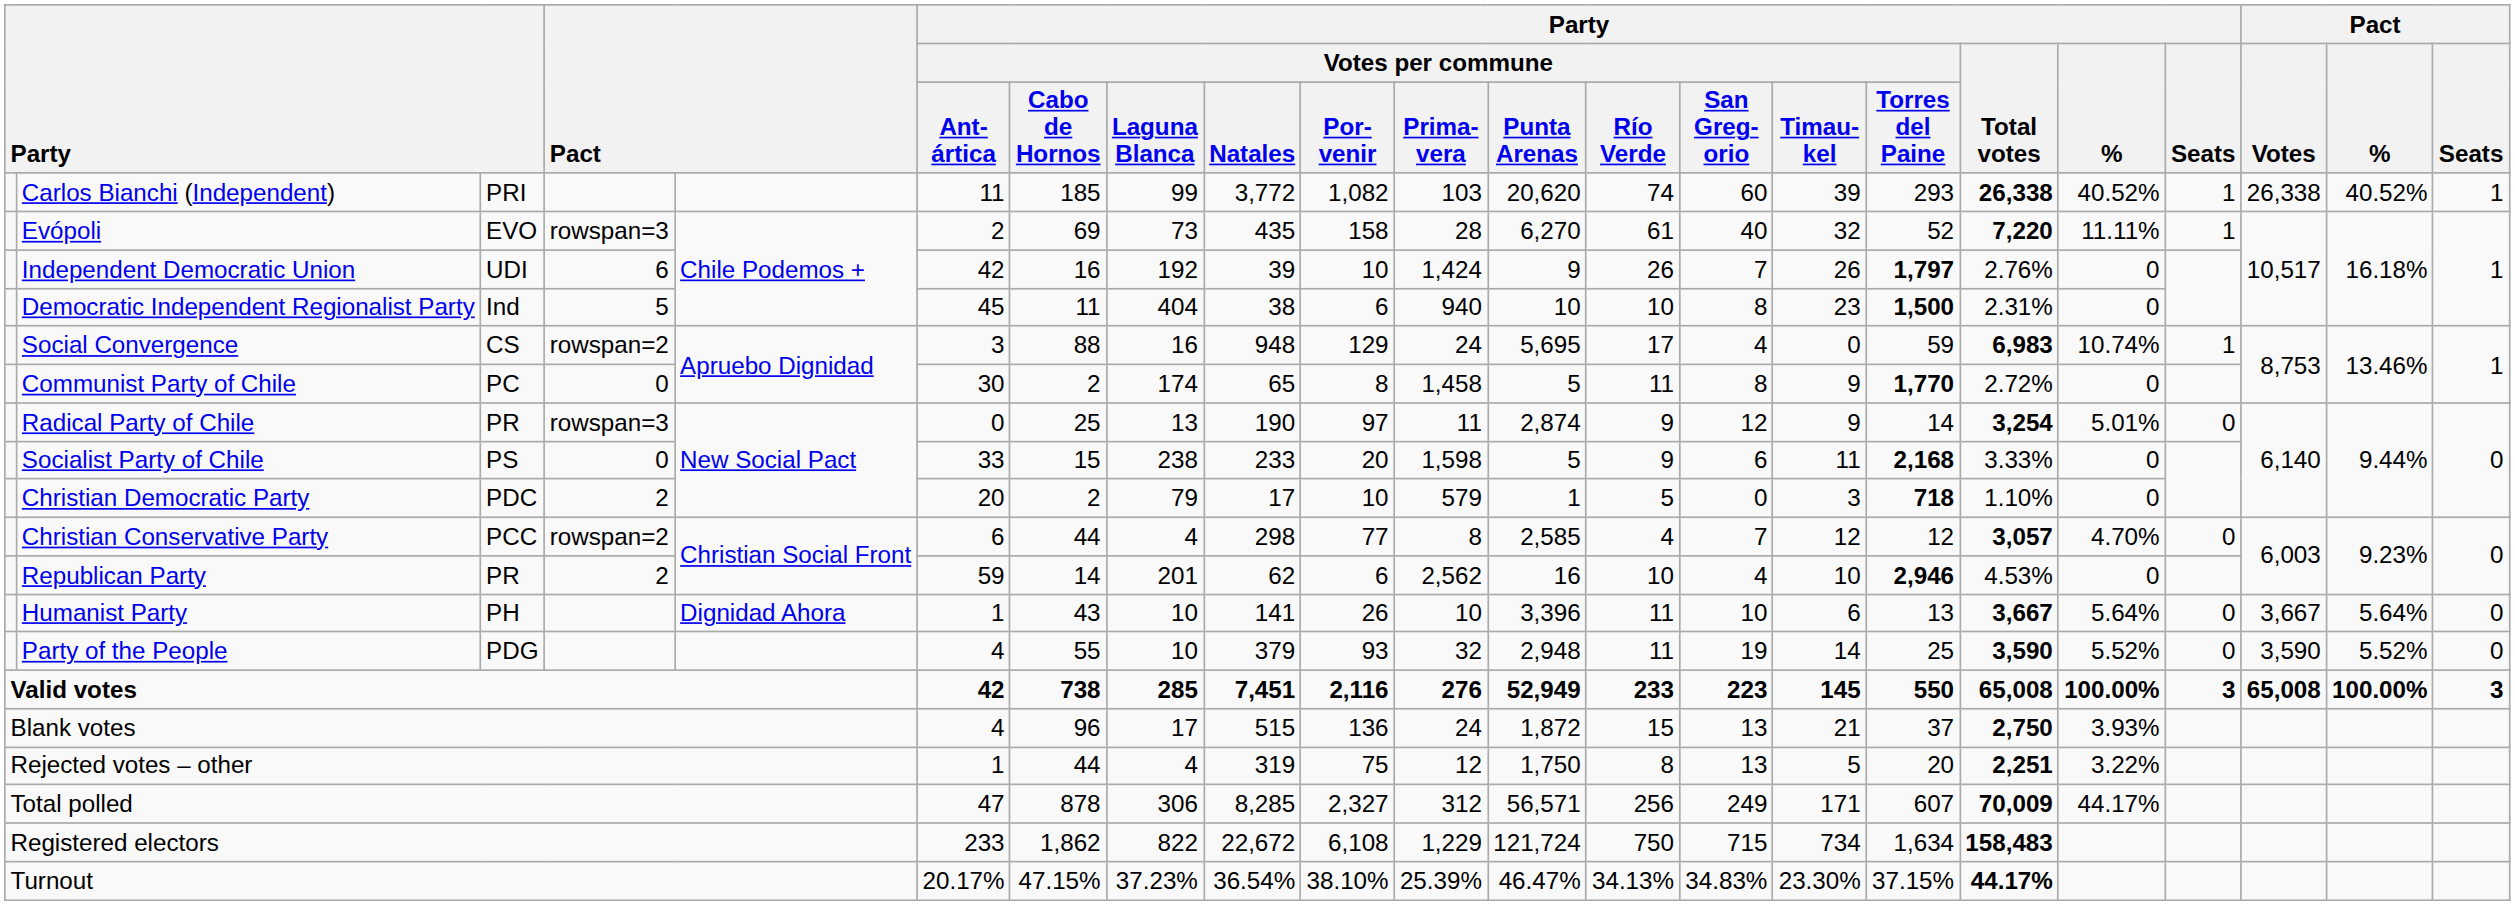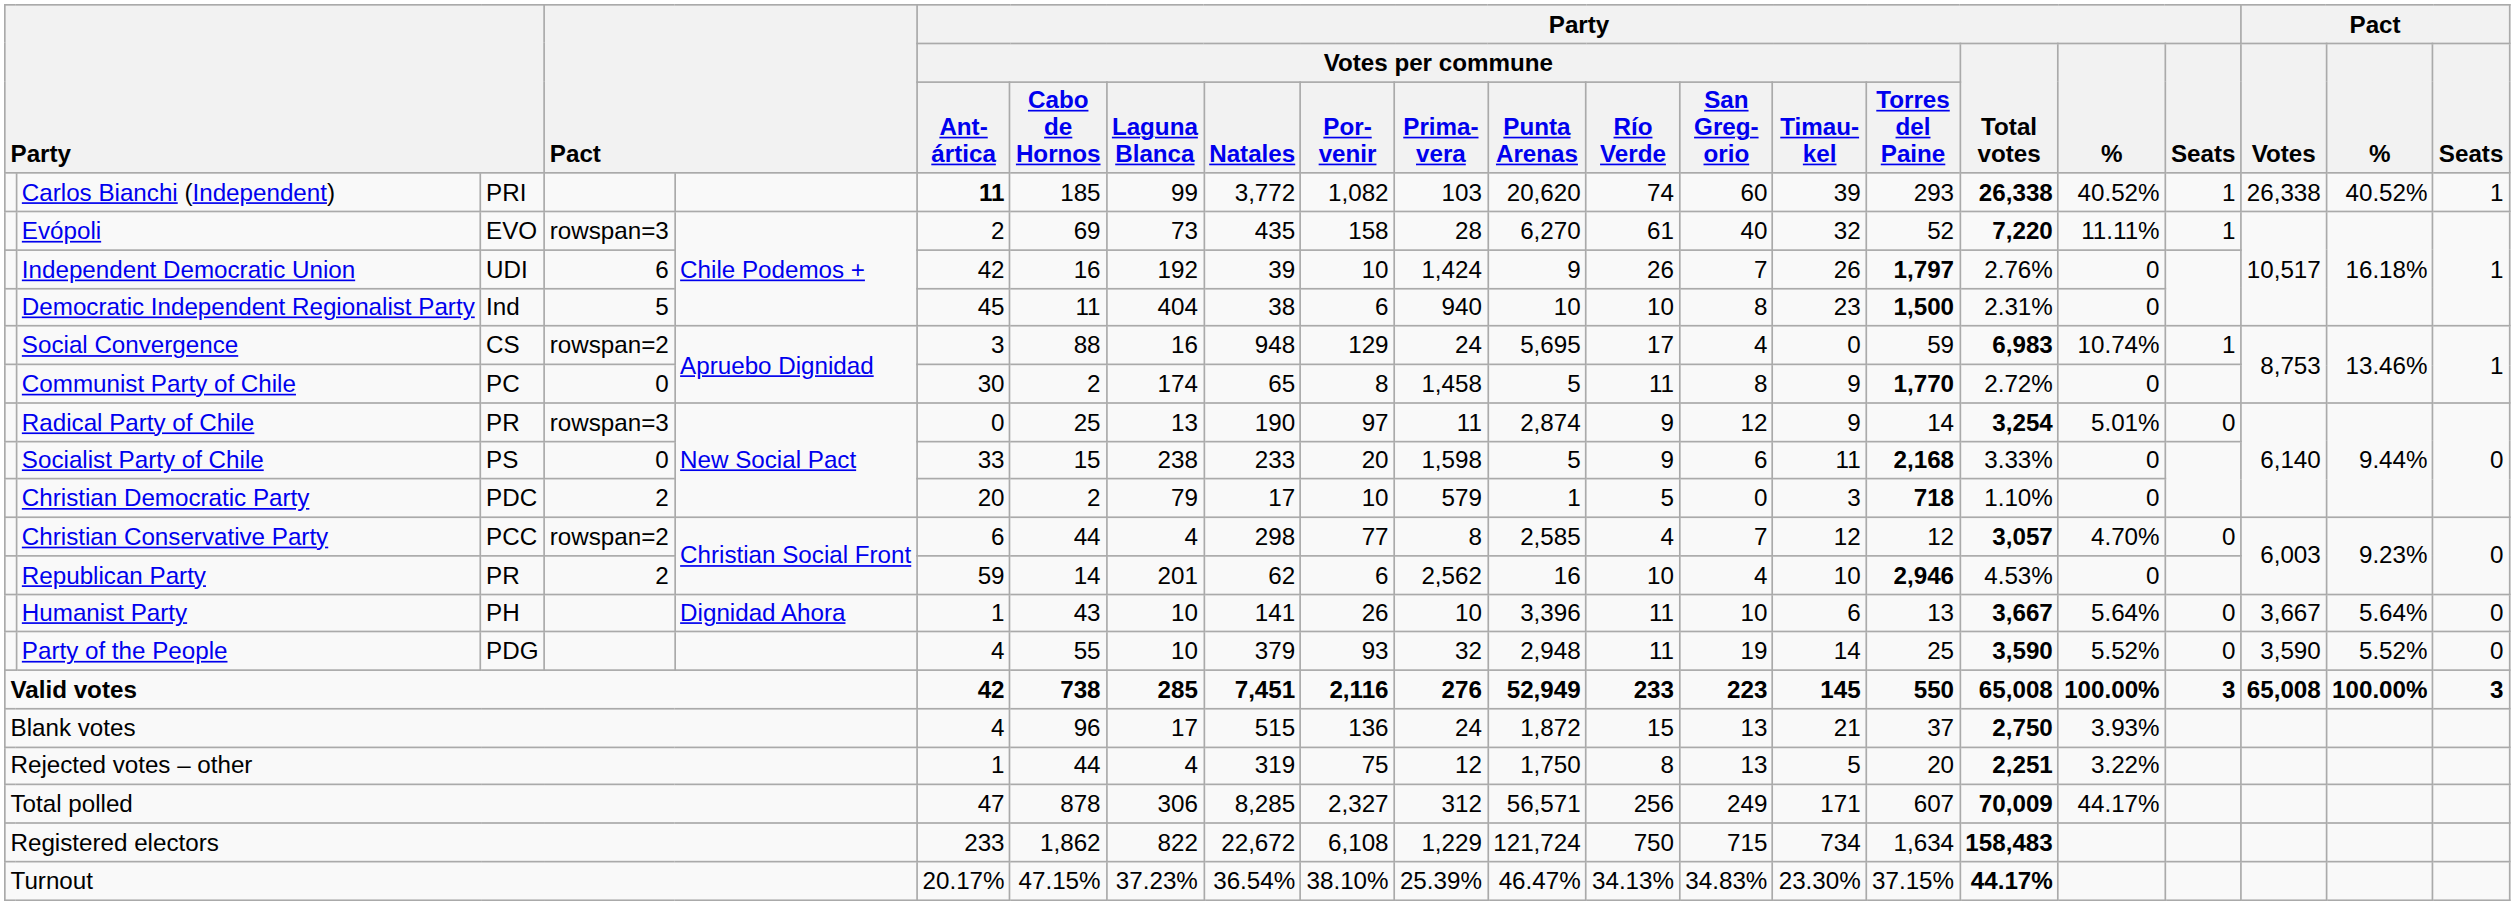(992, 193) normal -> (992, 193) bold
